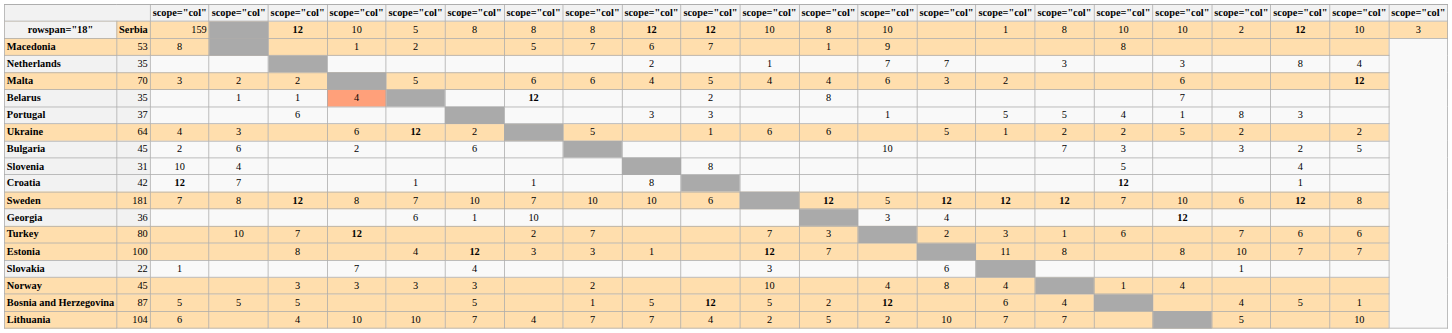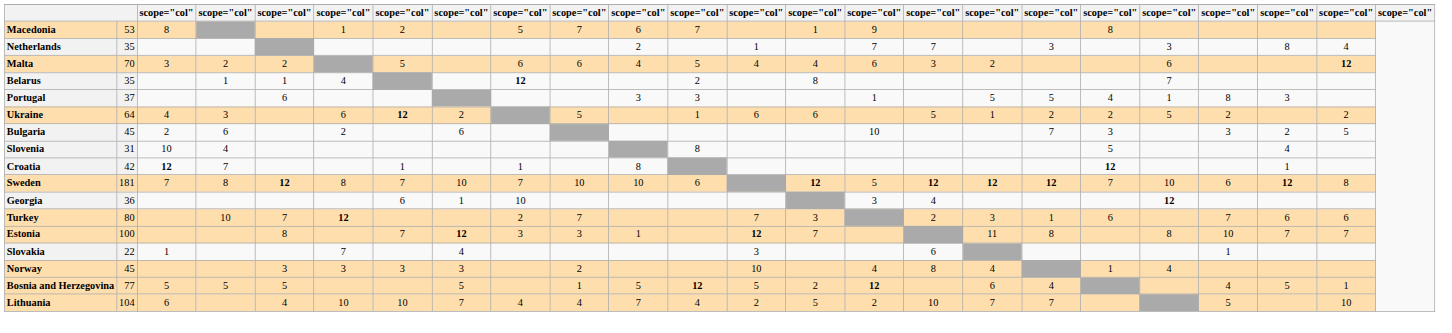- row: (60, 29)
(357, 97) lightsalmon background -> (343, 80) no background
(416, 251) 4 -> (402, 234) 7
(143, 302) 87 -> (129, 285) 77
(593, 319) 7 -> (579, 302) 4
